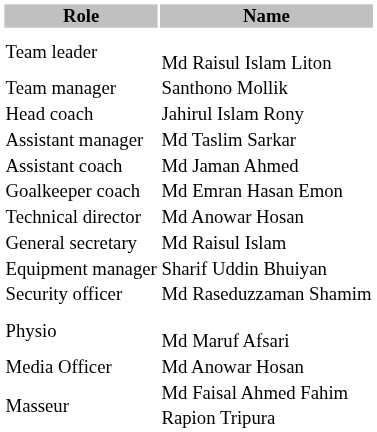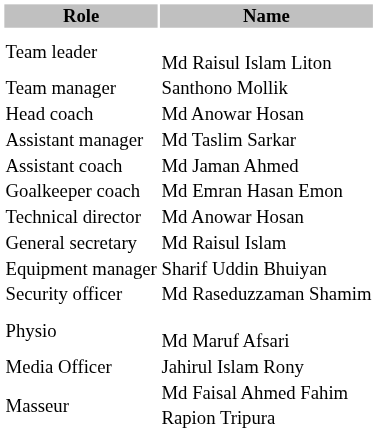(233, 114) Jahirul Islam Rony -> (233, 114) Md Anowar Hosan
(233, 366) Md Anowar Hosan -> (233, 366) Jahirul Islam Rony
